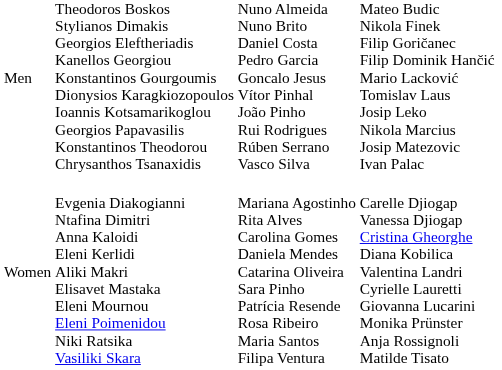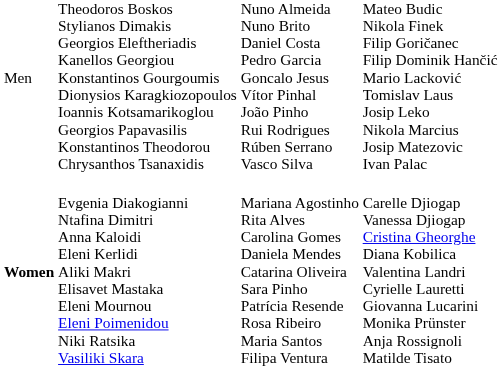(28, 271) normal -> (29, 271) bold
